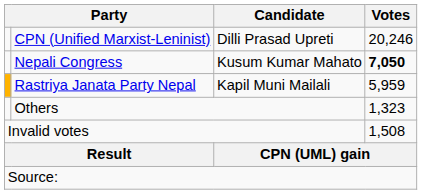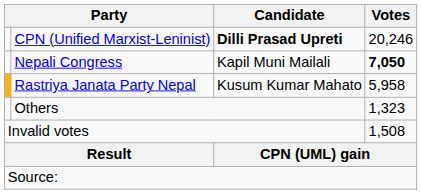(275, 39) normal -> (280, 39) bold
(289, 62) Kusum Kumar Mahato -> (274, 62) Kapil Muni Mailali
(274, 85) Kapil Muni Mailali -> (289, 85) Kusum Kumar Mahato
(387, 85) 5,959 -> (387, 85) 5,958
